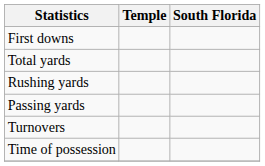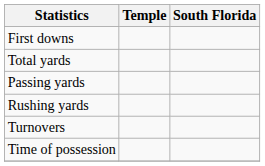rows swapped: (48, 82) <-> (46, 104)
